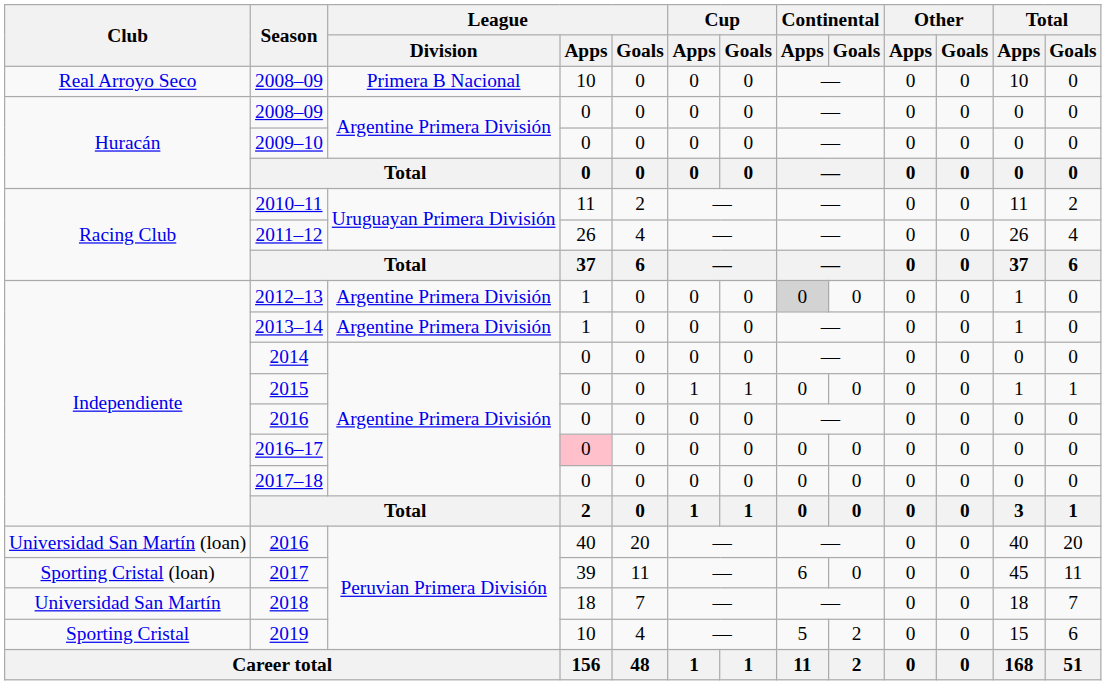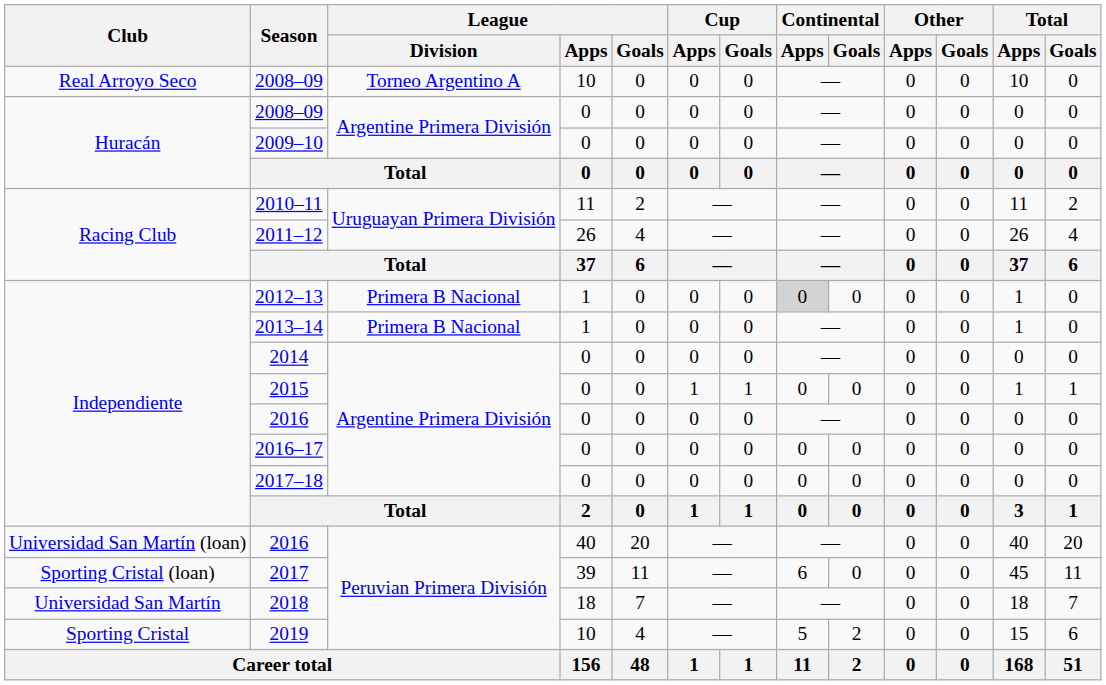(444, 81) Primera B Nacional -> (444, 81) Torneo Argentino A
(444, 296) Argentine Primera División -> (444, 296) Primera B Nacional
(444, 326) Argentine Primera División -> (444, 326) Primera B Nacional
(586, 449) pink background -> (586, 449) no background
